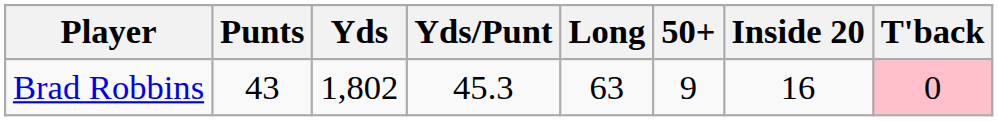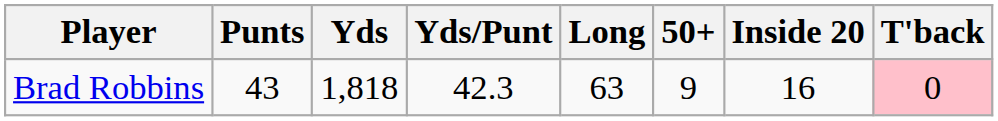(359, 86) 1,802 -> (359, 86) 1,818
(483, 86) 45.3 -> (483, 86) 42.3
